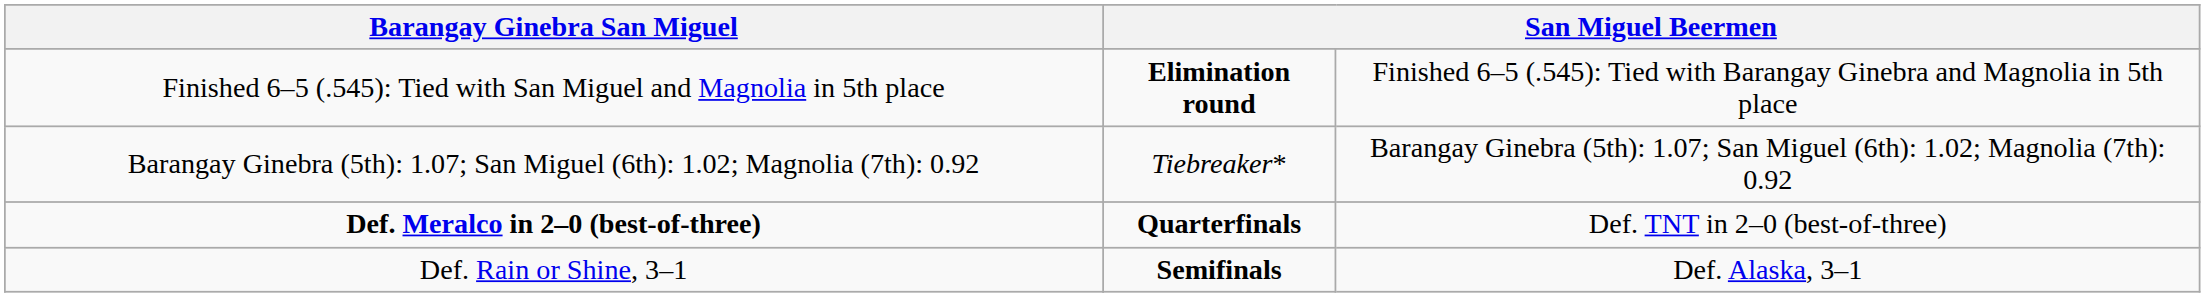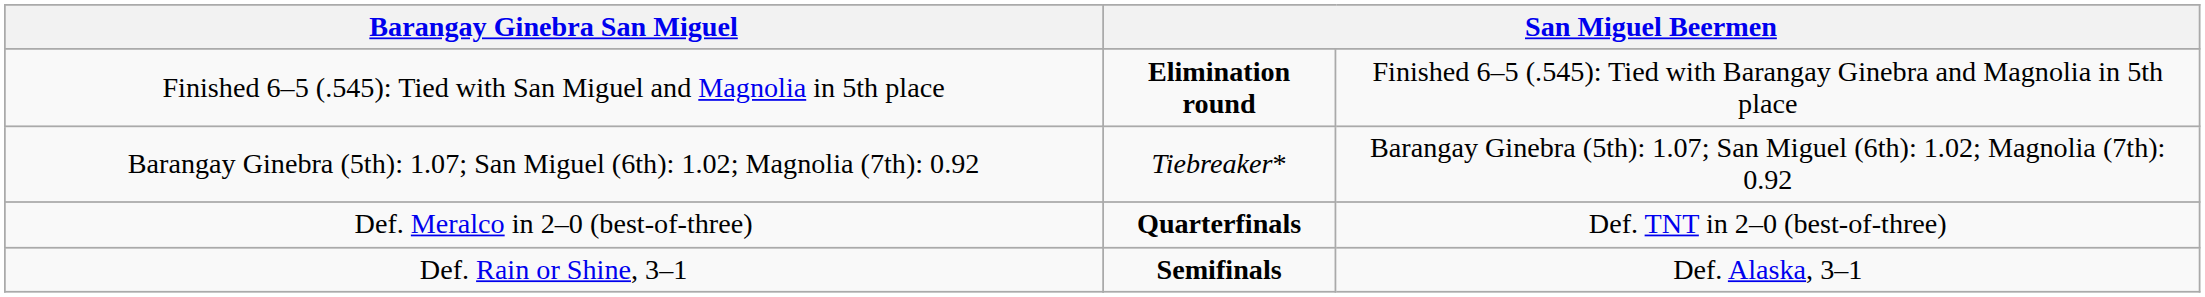(554, 224) bold -> (554, 224) normal
